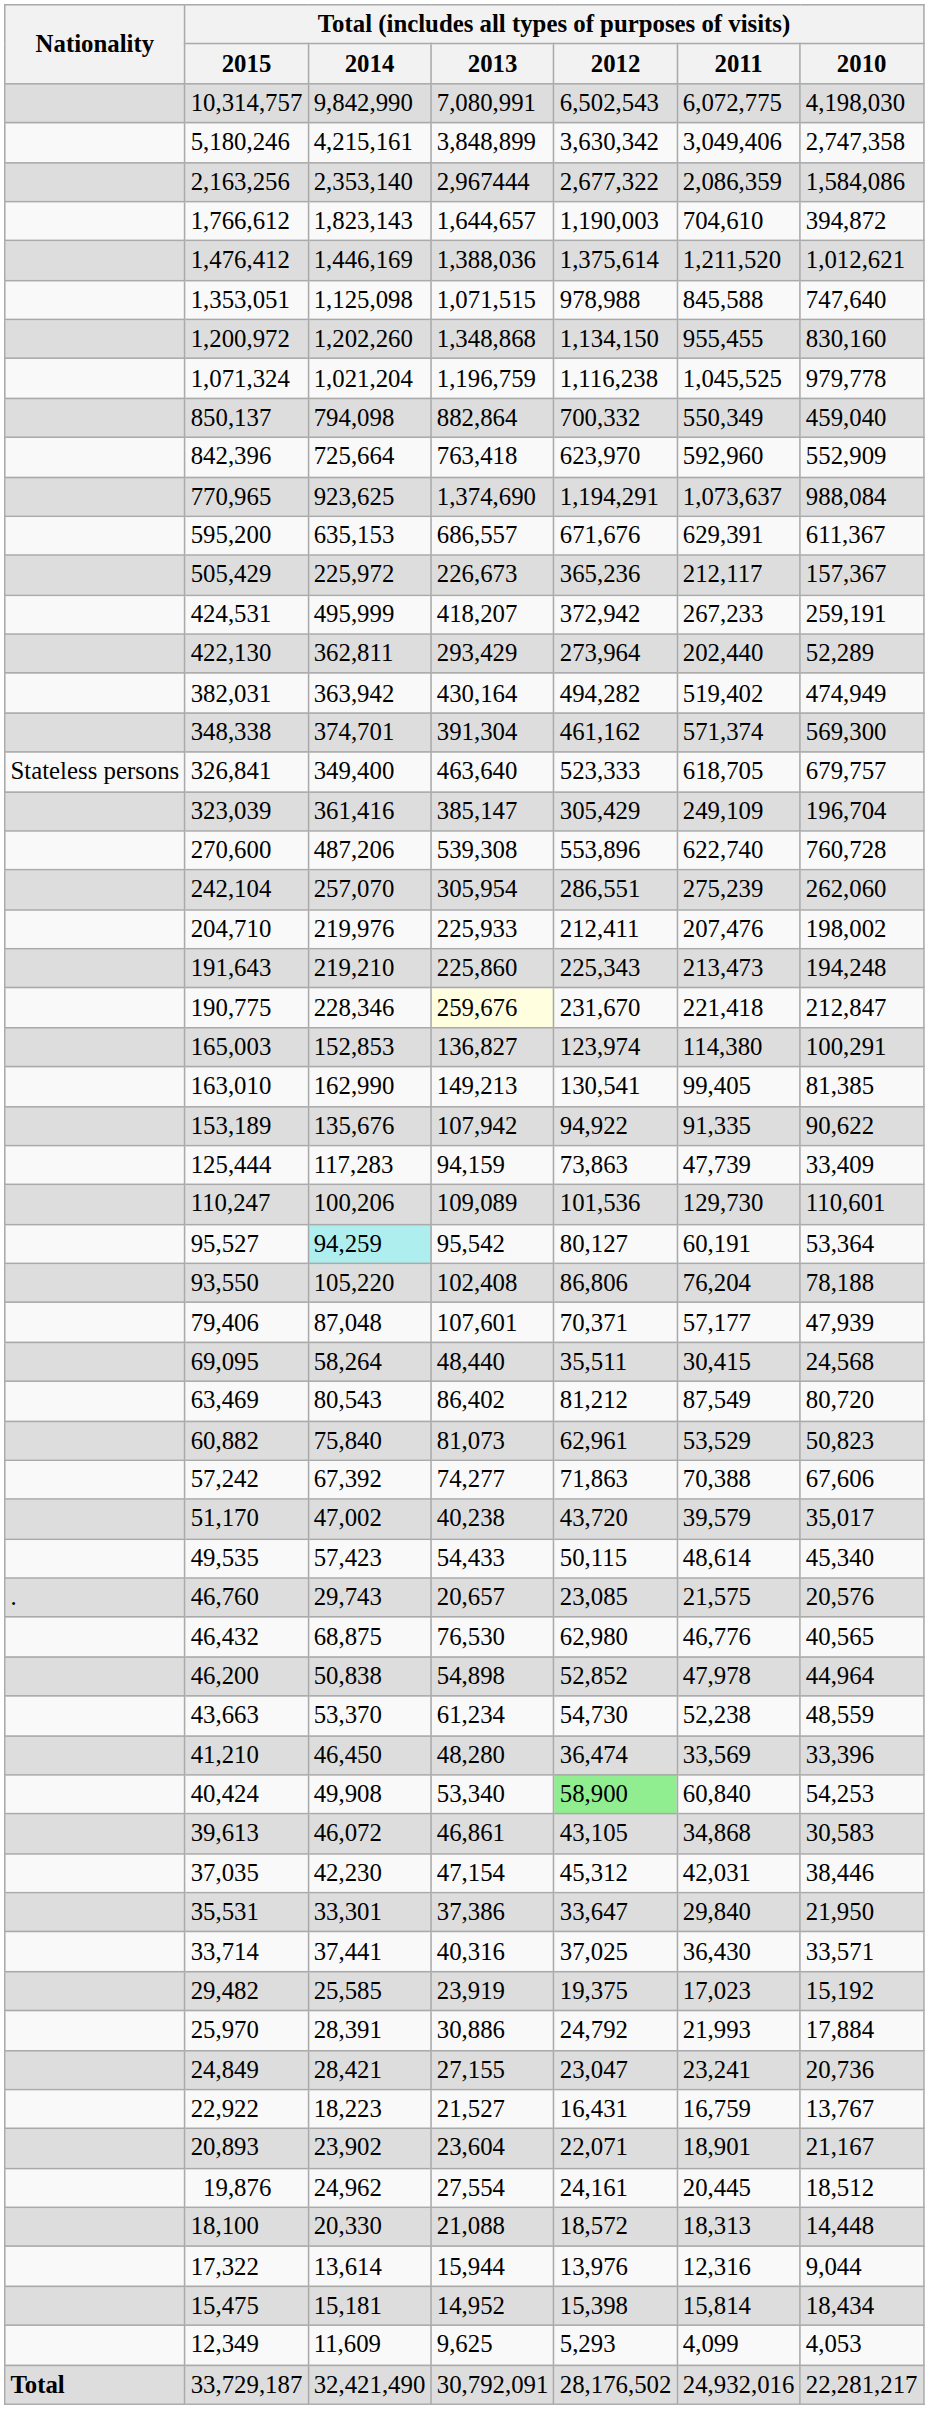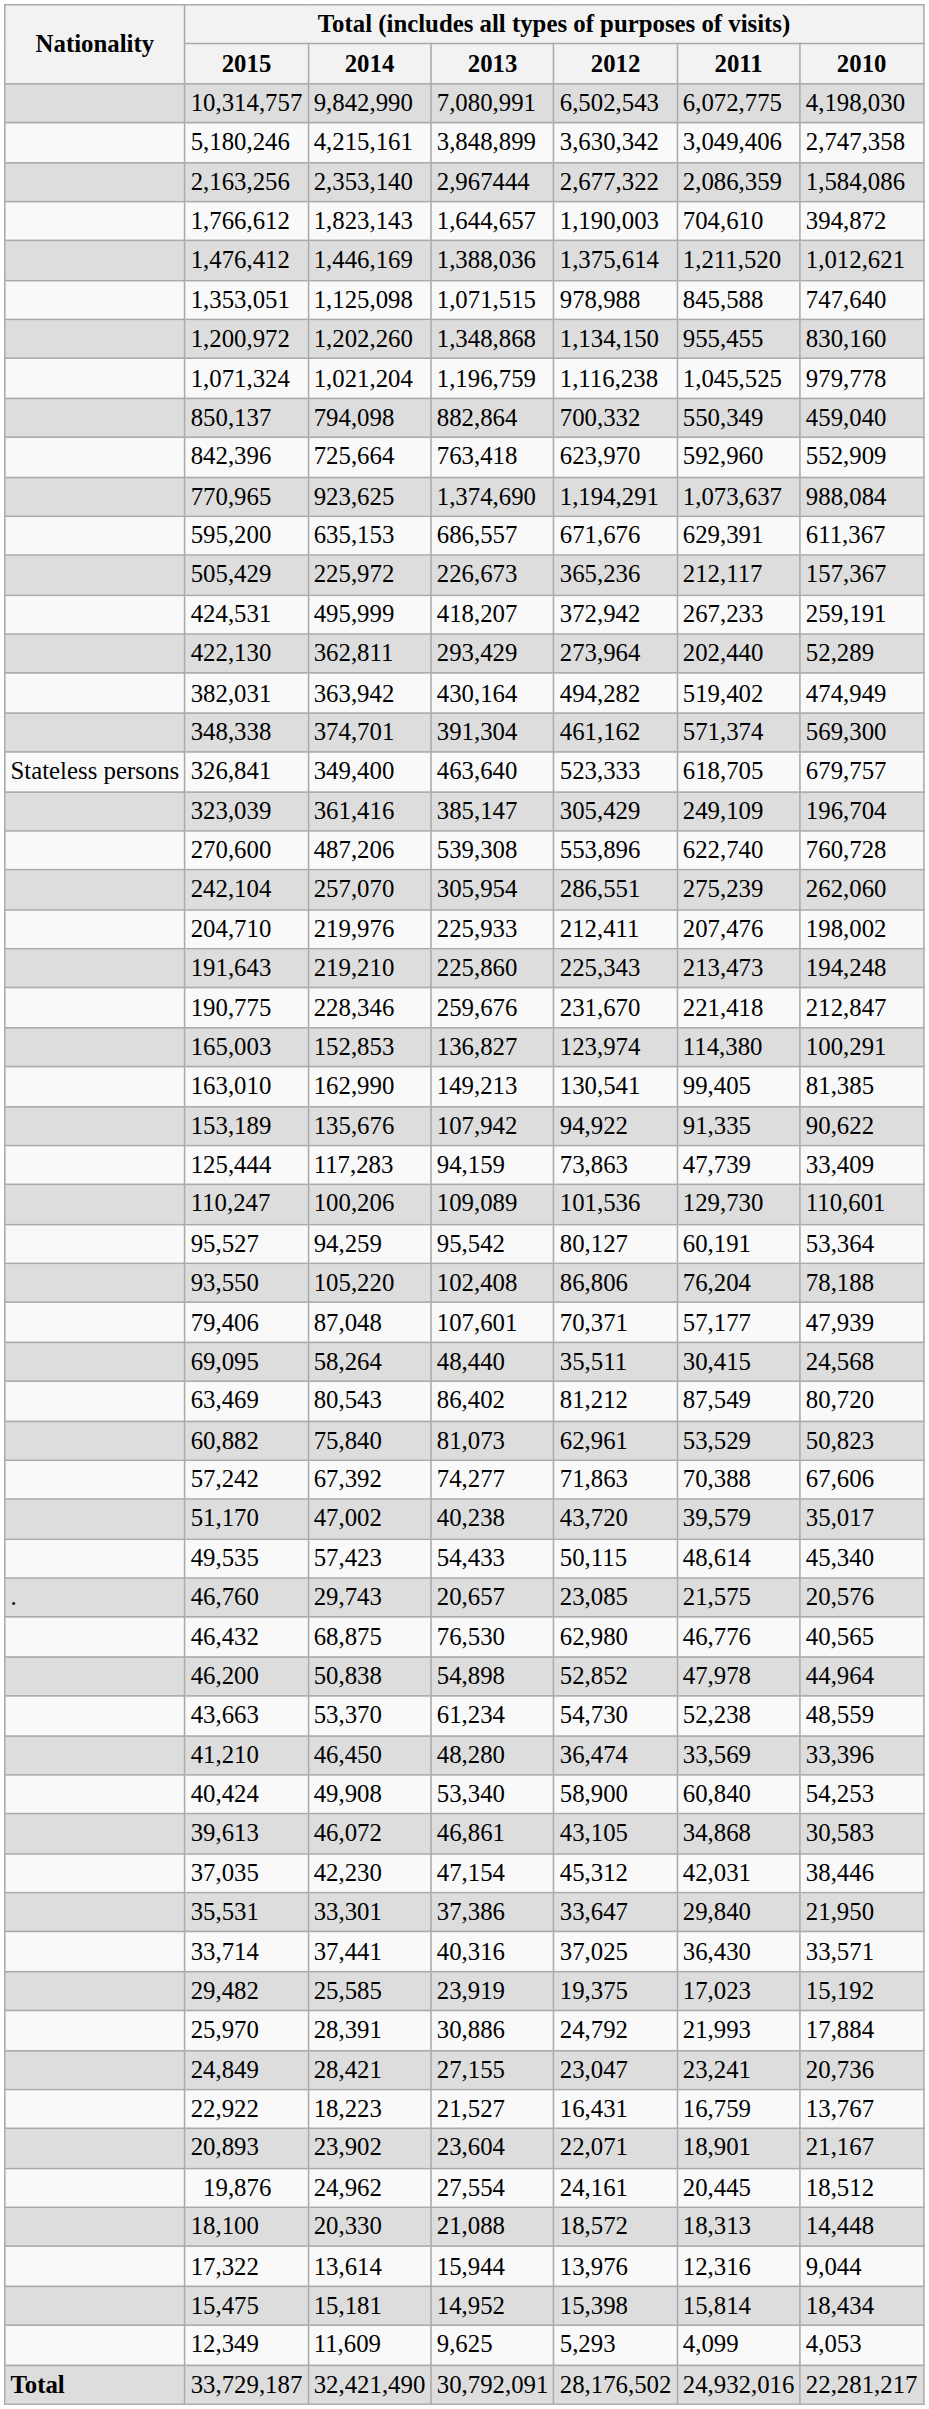(477, 1007) lightyellow background -> (477, 1007) no background
(348, 1243) paleturquoise background -> (348, 1243) no background
(594, 1794) lightgreen background -> (594, 1794) no background
